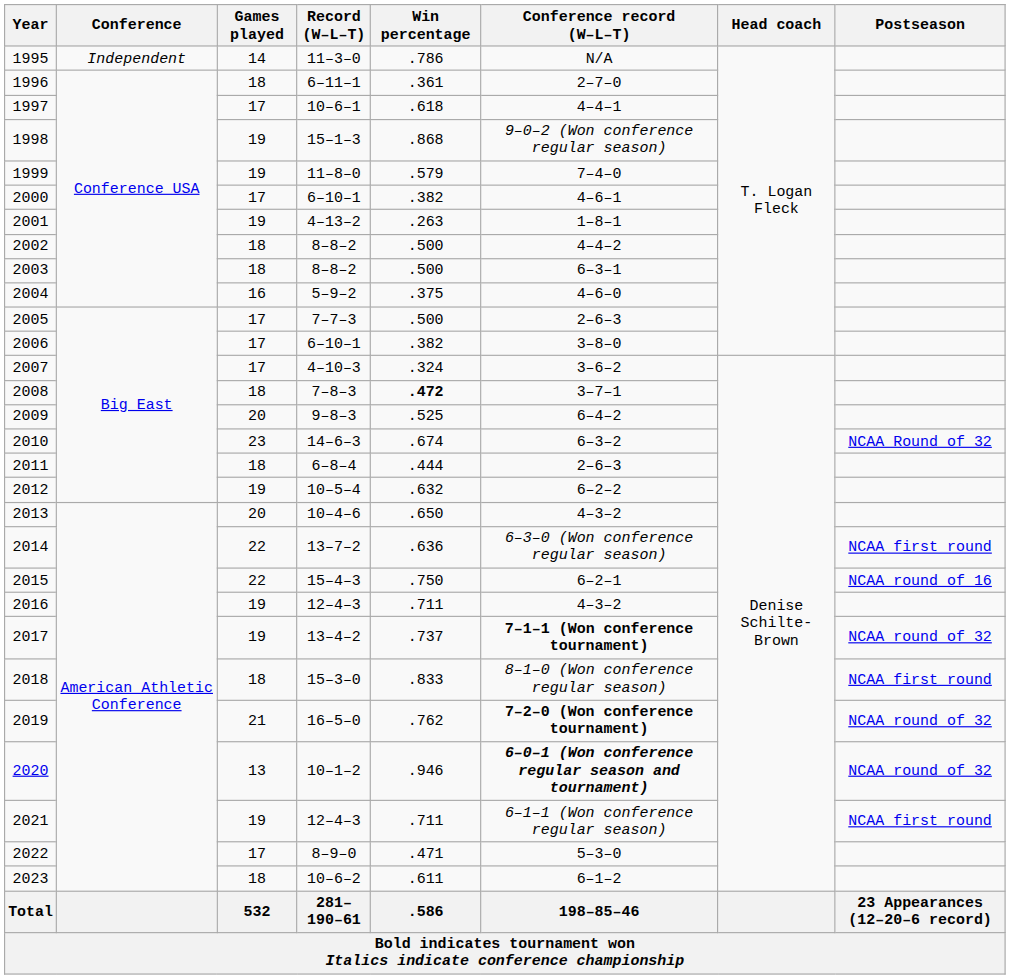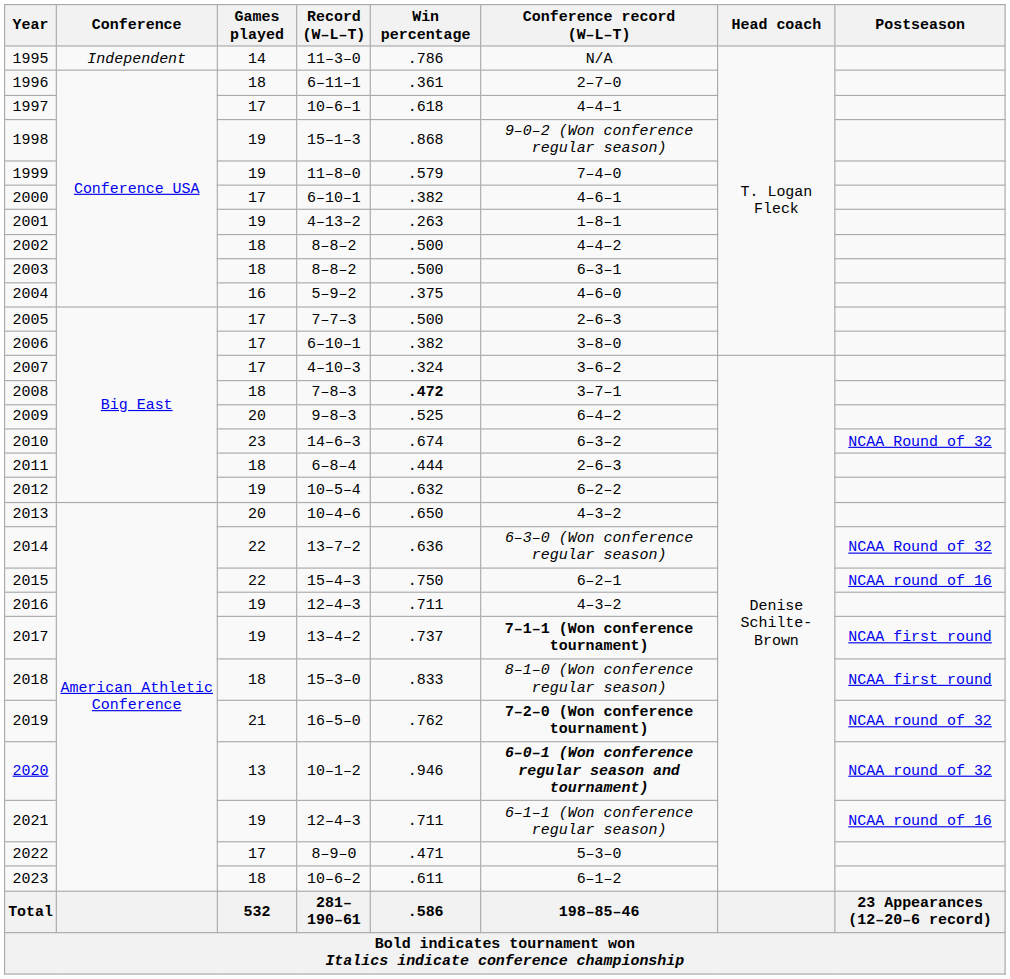(920, 547) NCAA first round -> (920, 547) NCAA Round of 32
(920, 638) NCAA round of 32 -> (920, 638) NCAA first round
(920, 821) NCAA first round -> (920, 821) NCAA round of 16
